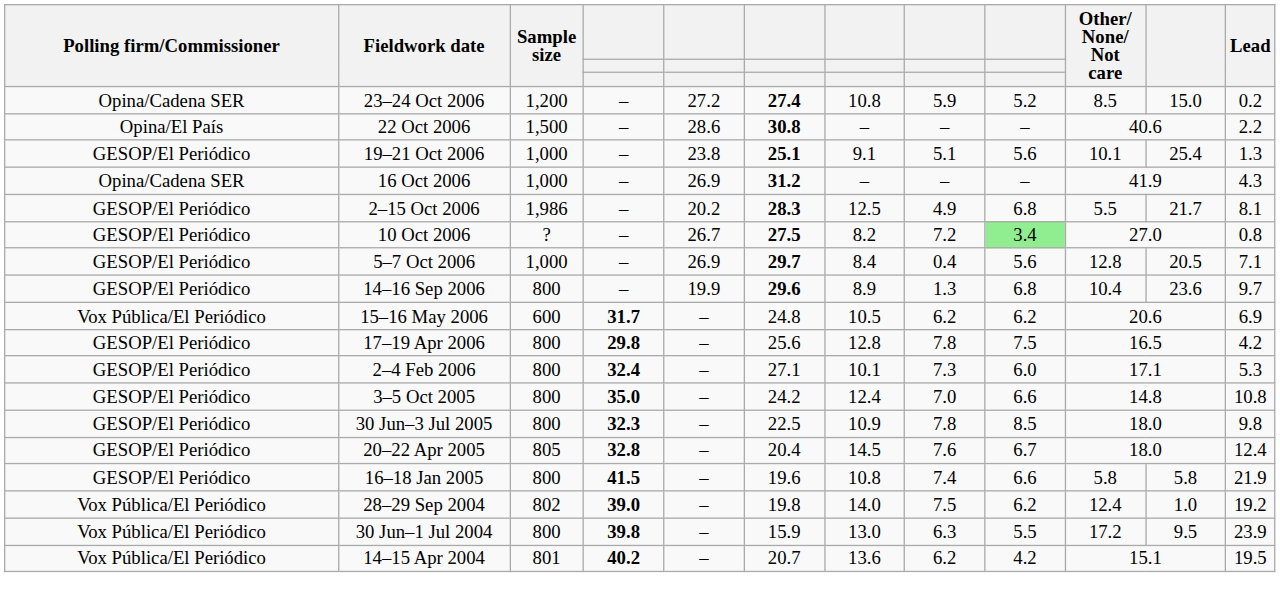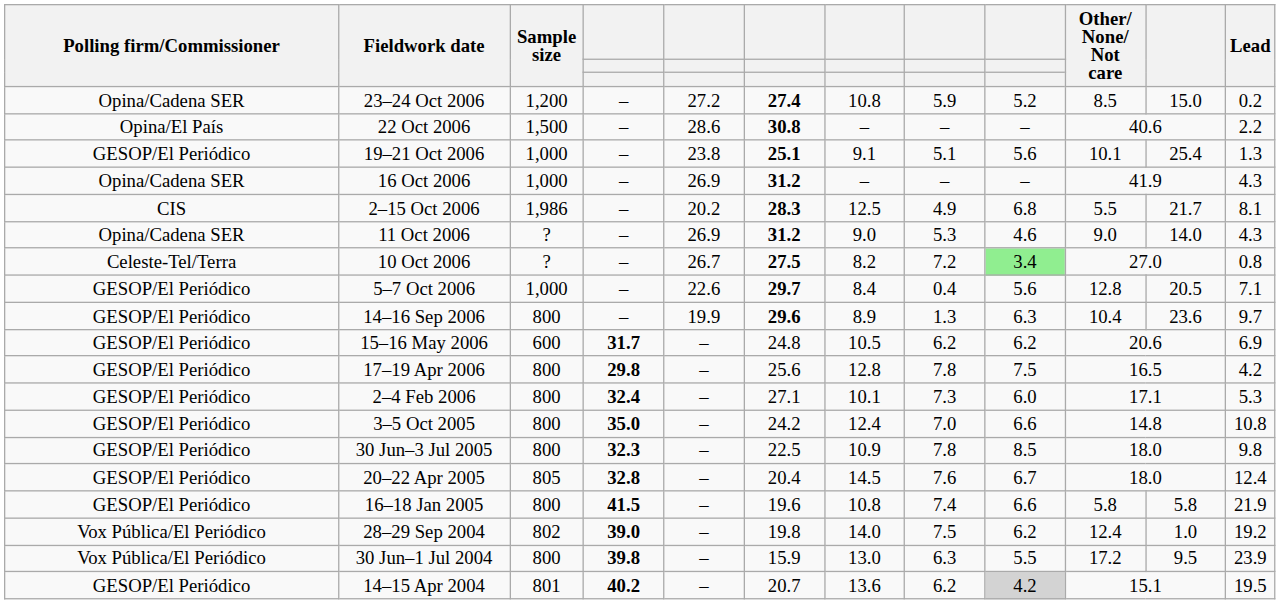(172, 208) GESOP/El Periódico -> (172, 208) CIS
+ row: (424, 235)
(172, 235) GESOP/El Periódico -> (172, 262) Celeste-Tel/Terra
(704, 262) 26.9 -> (704, 289) 22.6
(1025, 289) 6.8 -> (1025, 316) 6.3
(172, 316) Vox Pública/El Periódico -> (172, 343) GESOP/El Periódico
(172, 559) Vox Pública/El Periódico -> (172, 586) GESOP/El Periódico
(1025, 559) no background -> (1025, 586) lightgrey background
